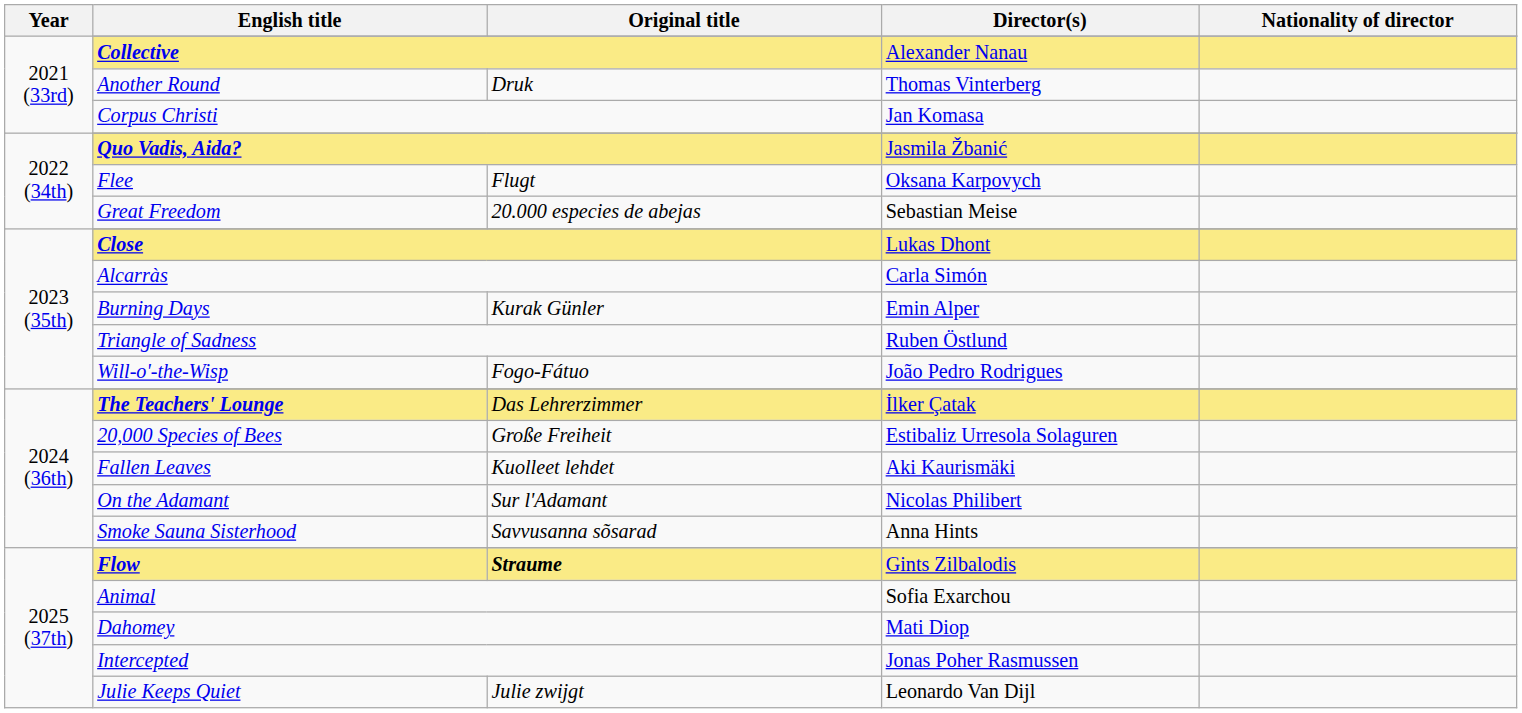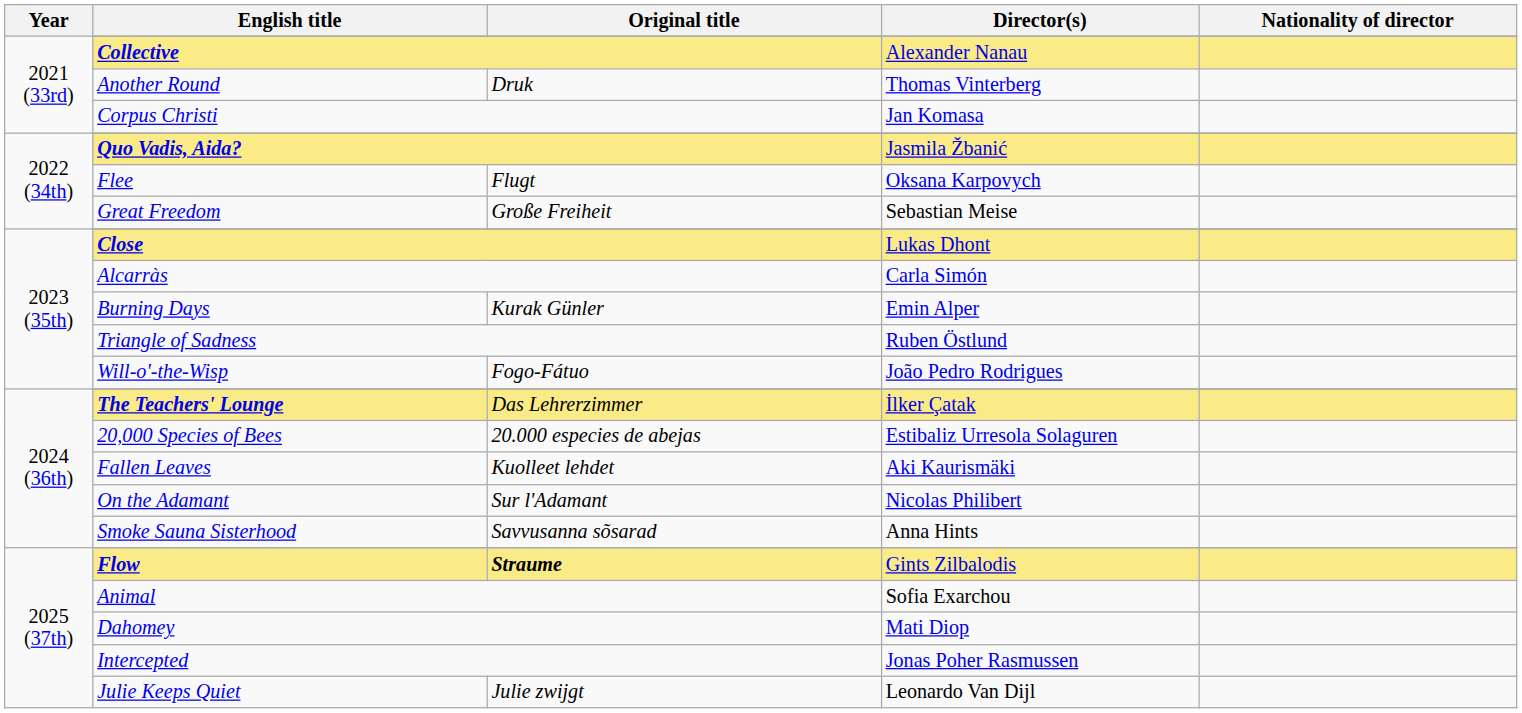(596, 212) 20.000 especies de abejas -> (551, 212) Große Freiheit
(551, 436) Große Freiheit -> (596, 436) 20.000 especies de abejas
